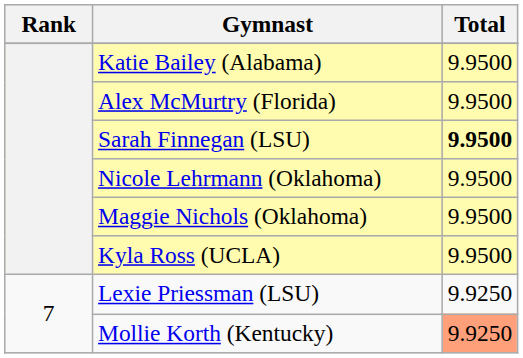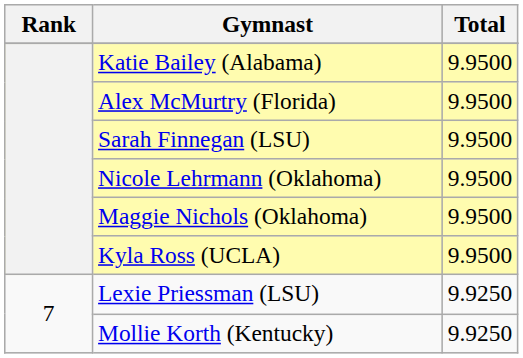(480, 139) bold -> (480, 139) normal
(480, 332) lightsalmon background -> (480, 332) no background
